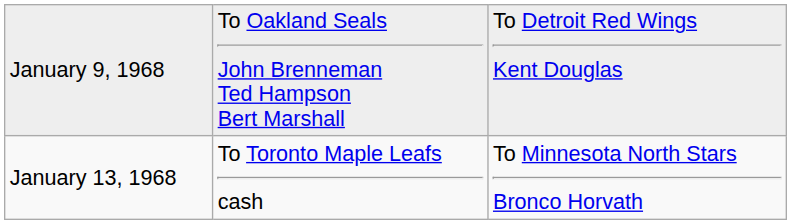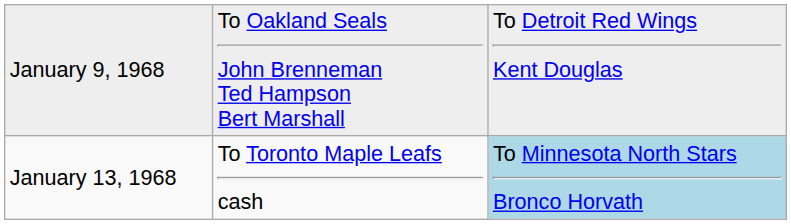(637, 177) no background -> (637, 177) lightblue background
